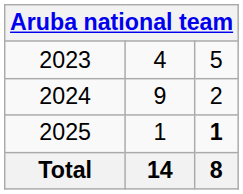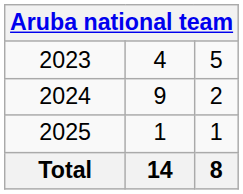(216, 133) bold -> (216, 133) normal
